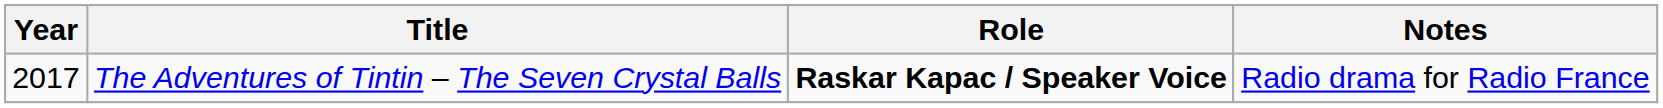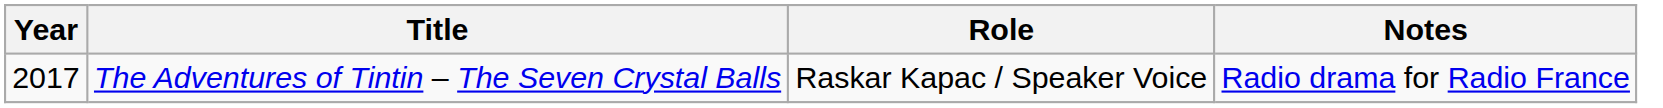(1011, 77) bold -> (1001, 77) normal
